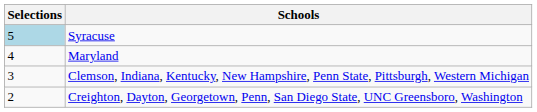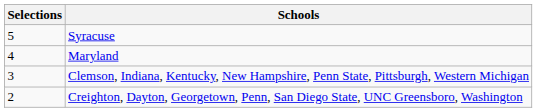(11, 35) lightblue background -> (11, 35) no background
